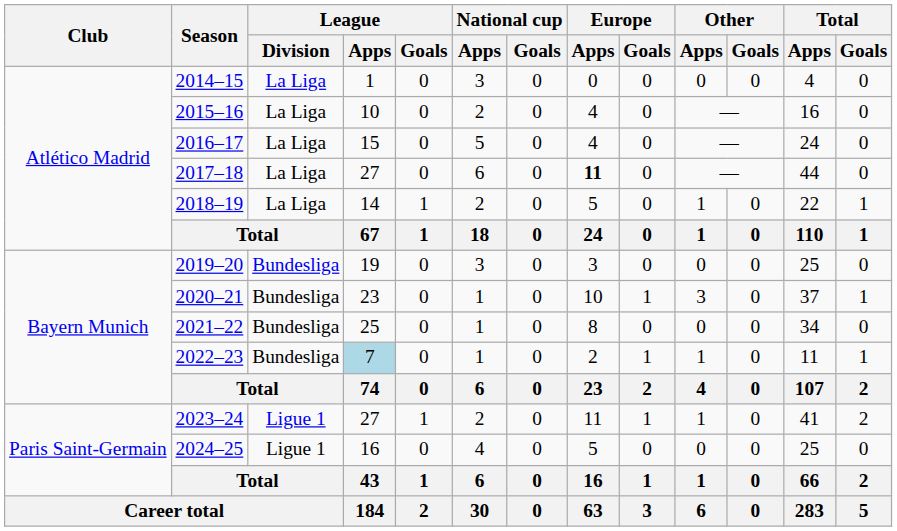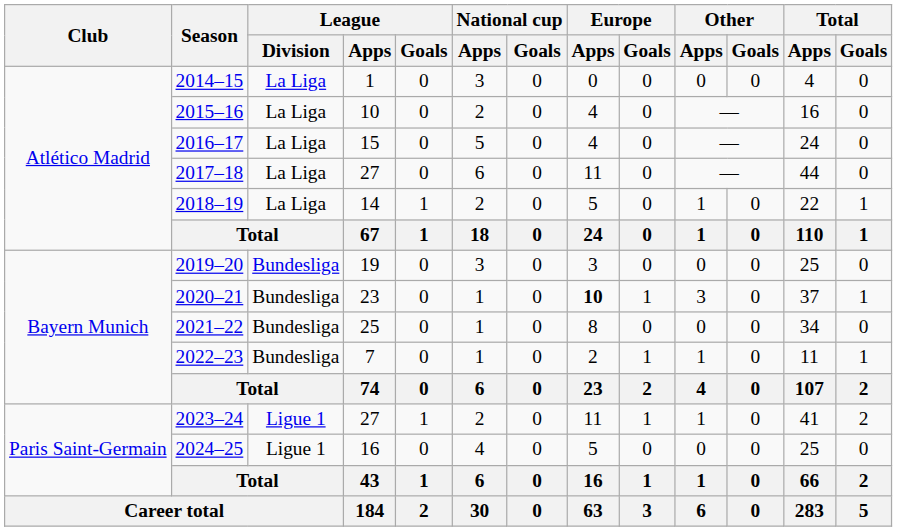(593, 173) bold -> (593, 173) normal
(593, 296) normal -> (593, 296) bold
(370, 357) lightblue background -> (370, 357) no background
